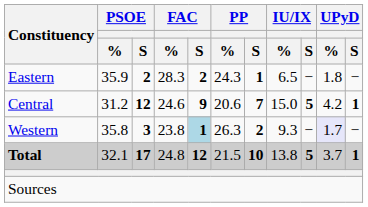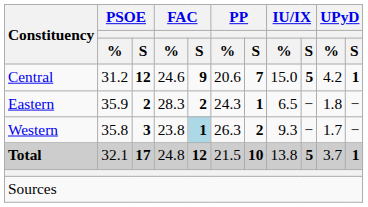rows swapped: (31, 103) <-> (31, 77)
(332, 129) lavender background -> (332, 129) no background
